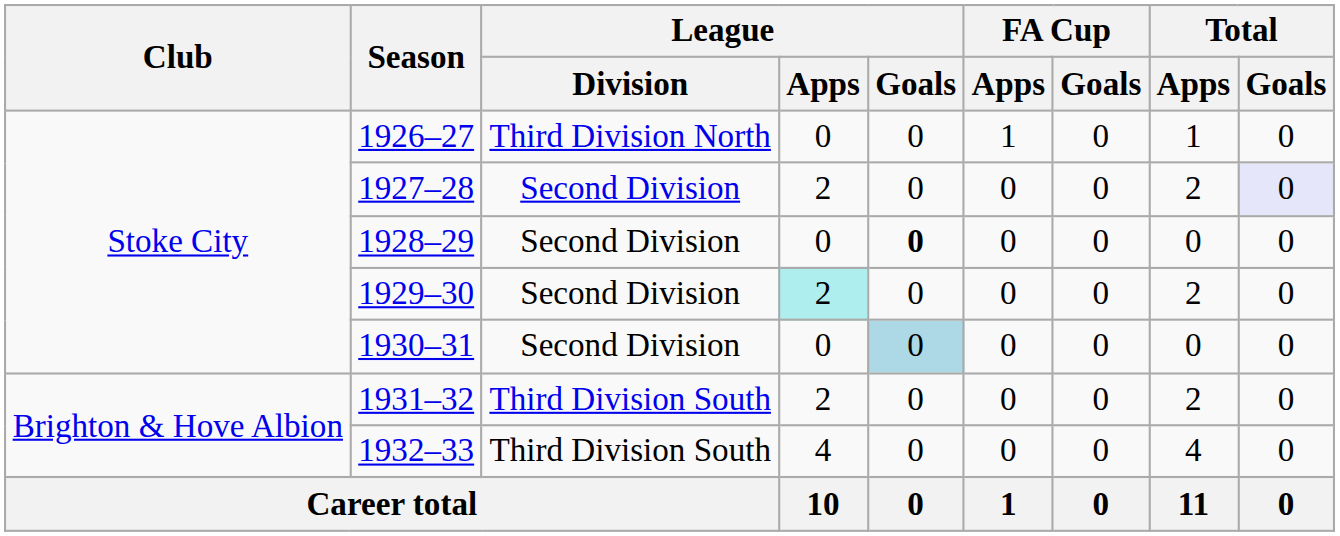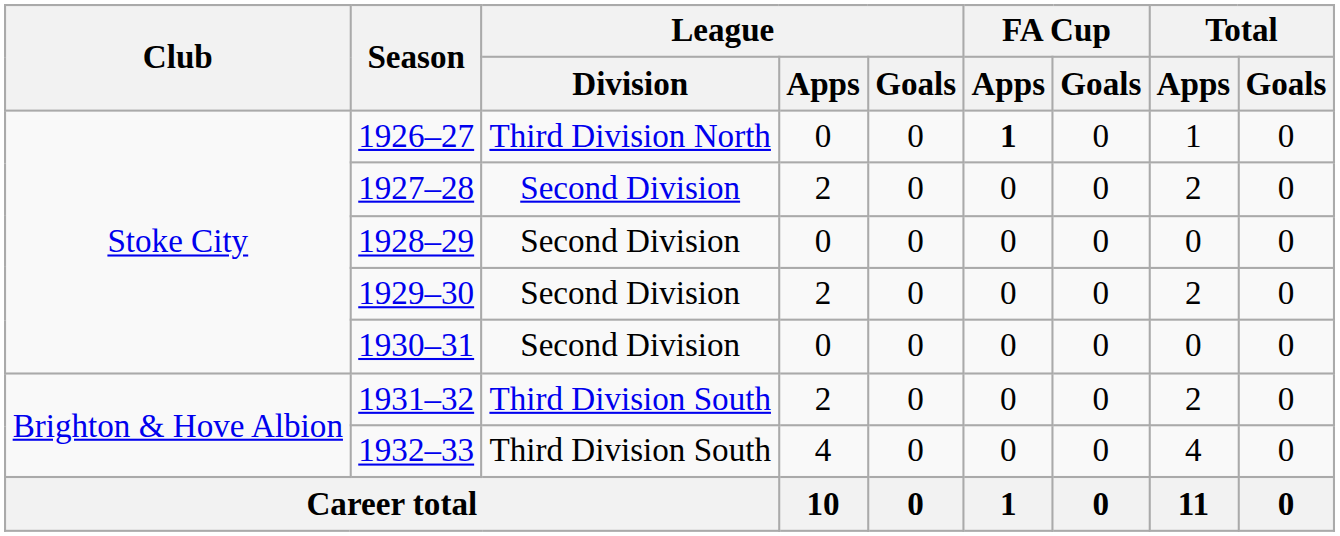(1008, 135) normal -> (1008, 135) bold
(1286, 188) lavender background -> (1286, 188) no background
(916, 240) bold -> (916, 240) normal
(823, 293) paleturquoise background -> (823, 293) no background
(916, 345) lightblue background -> (916, 345) no background
